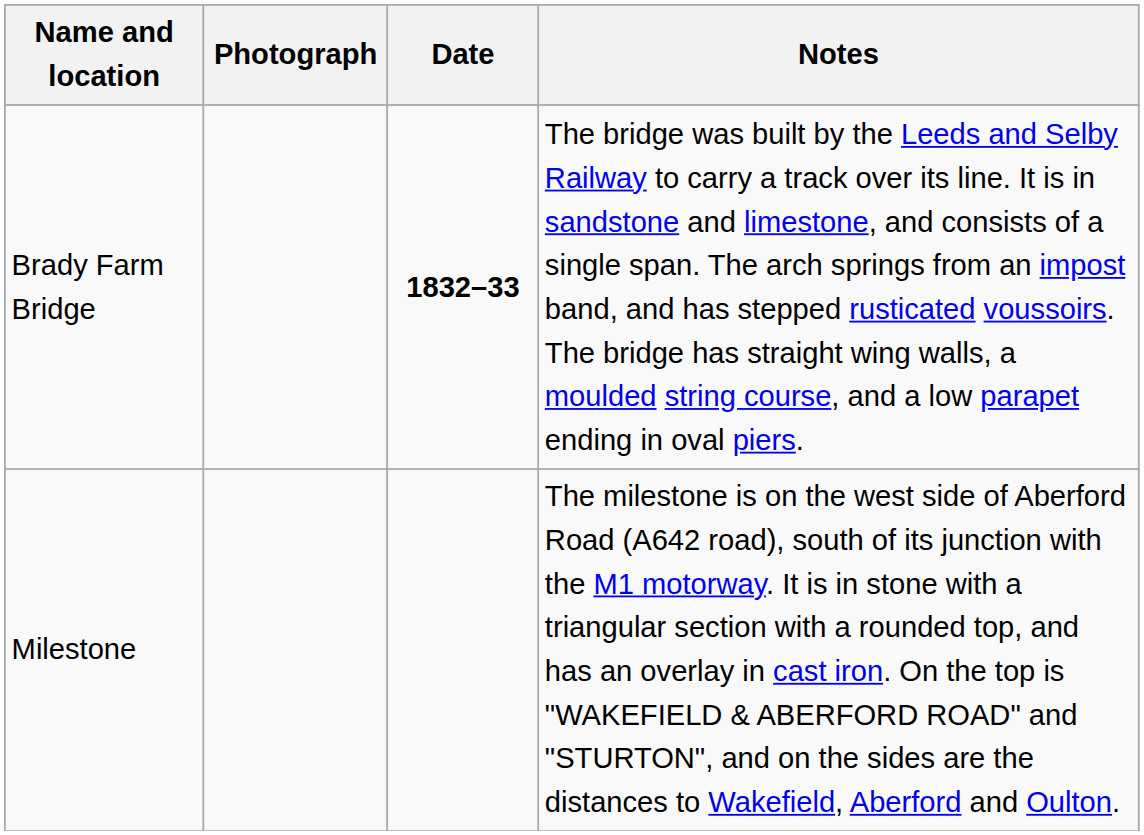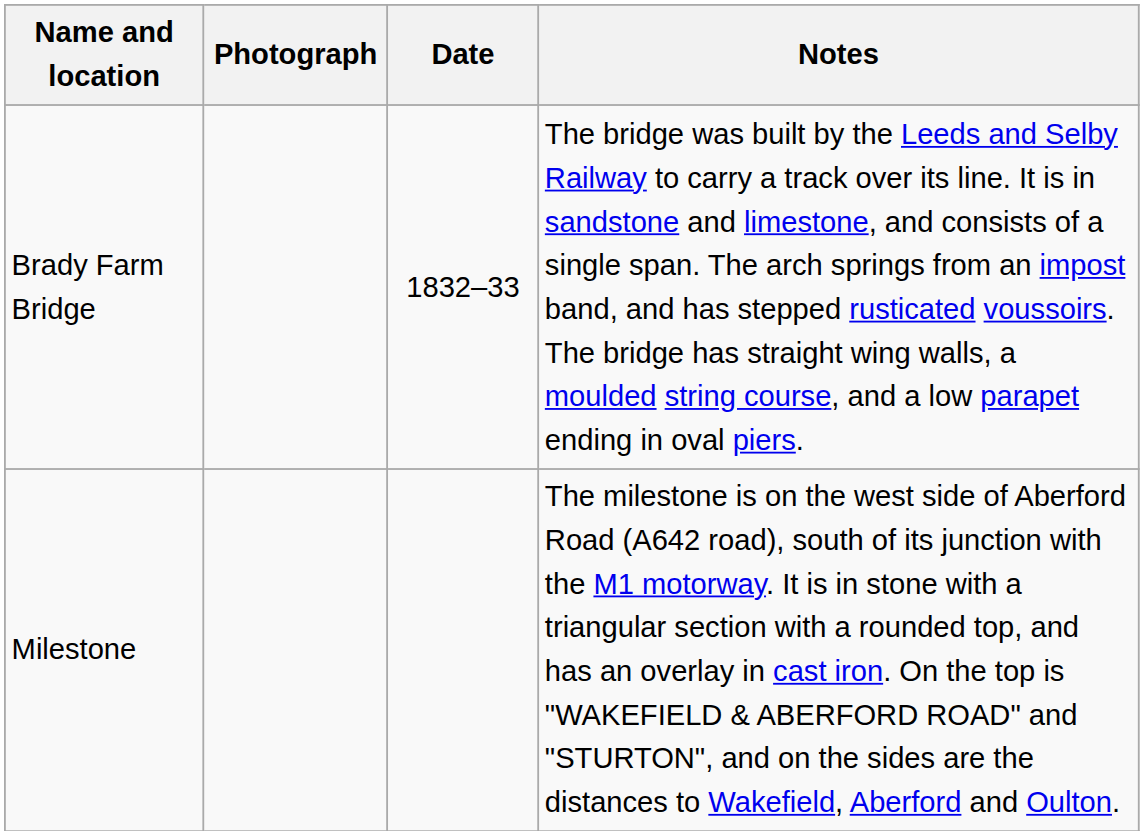(463, 286) bold -> (463, 286) normal
